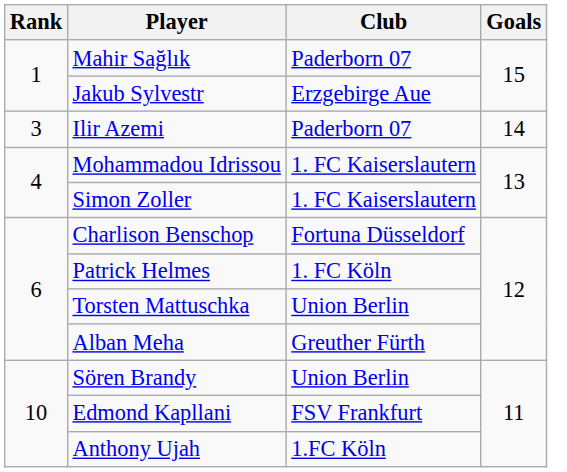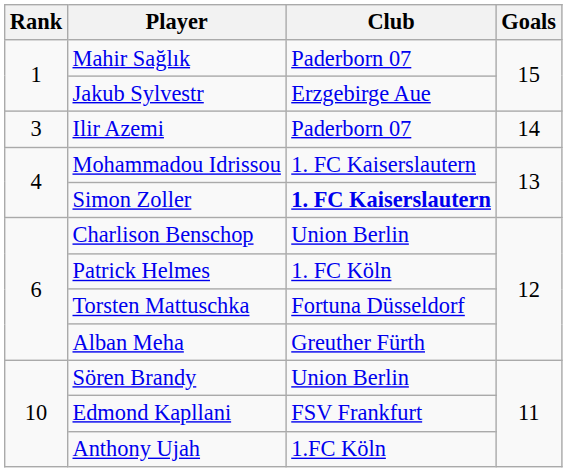(384, 199) normal -> (391, 199) bold
(378, 235) Fortuna Düsseldorf -> (350, 235) Union Berlin
(350, 306) Union Berlin -> (378, 306) Fortuna Düsseldorf
